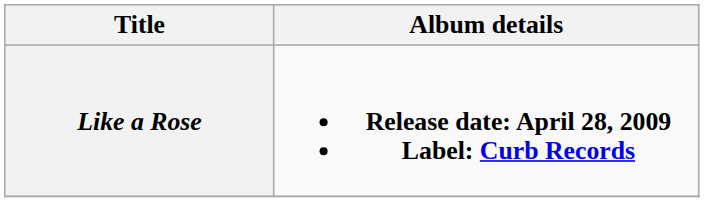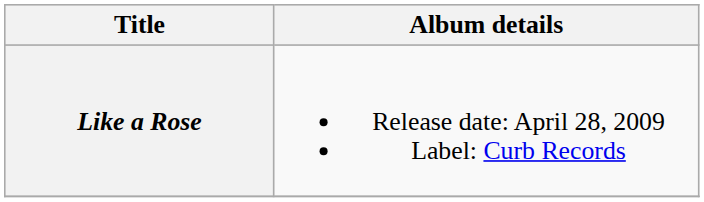(486, 135) bold -> (486, 135) normal
